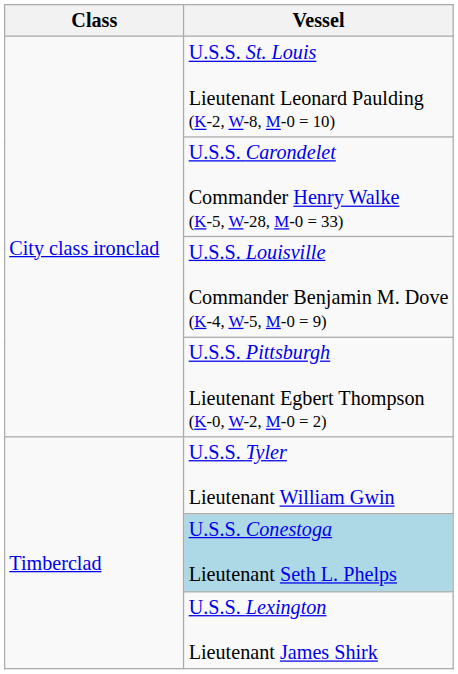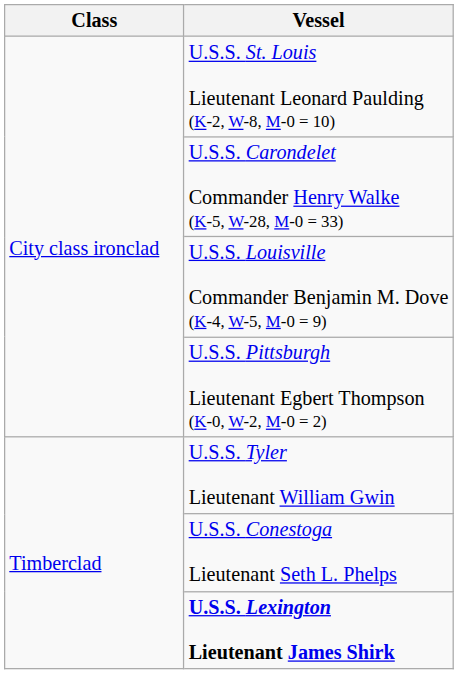(293, 552) lightblue background -> (293, 552) no background
(283, 629) normal -> (292, 629) bold
